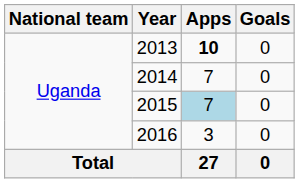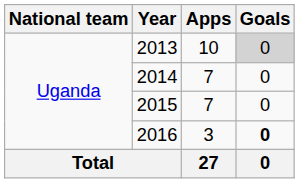(209, 47) bold -> (209, 47) normal
(265, 47) no background -> (265, 47) lightgrey background
(209, 105) lightblue background -> (209, 105) no background
(265, 134) normal -> (265, 134) bold
